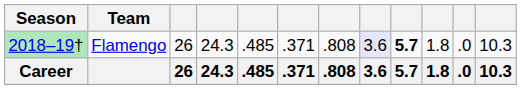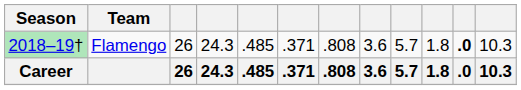(375, 45) lavender background -> (375, 45) no background
(406, 45) bold -> (406, 45) normal
(464, 45) normal -> (464, 45) bold
